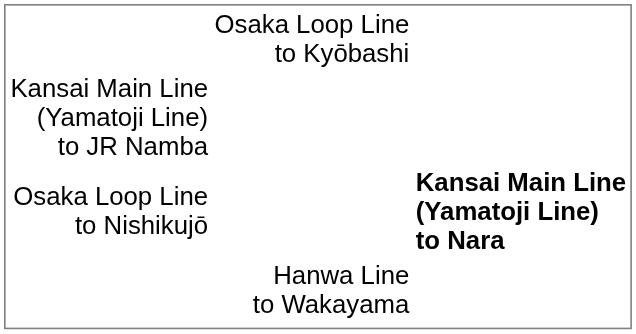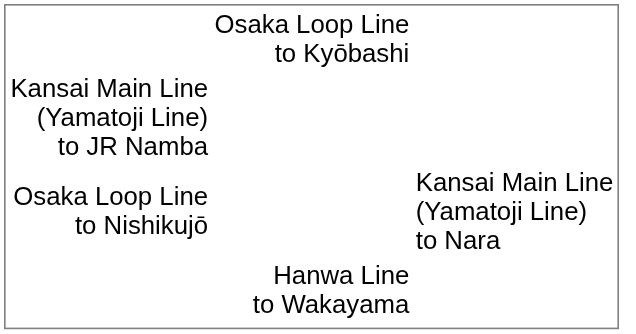(521, 211) bold -> (515, 211) normal
